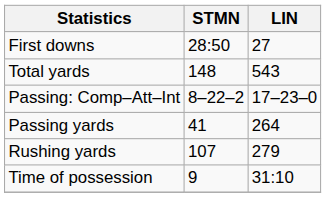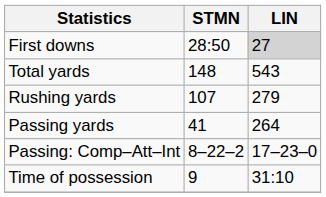(261, 45) no background -> (261, 45) lightgrey background
rows swapped: (62, 151) <-> (94, 98)
